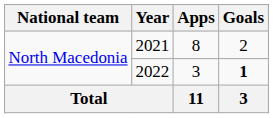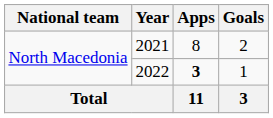(196, 71) normal -> (196, 71) bold
(243, 71) bold -> (243, 71) normal
